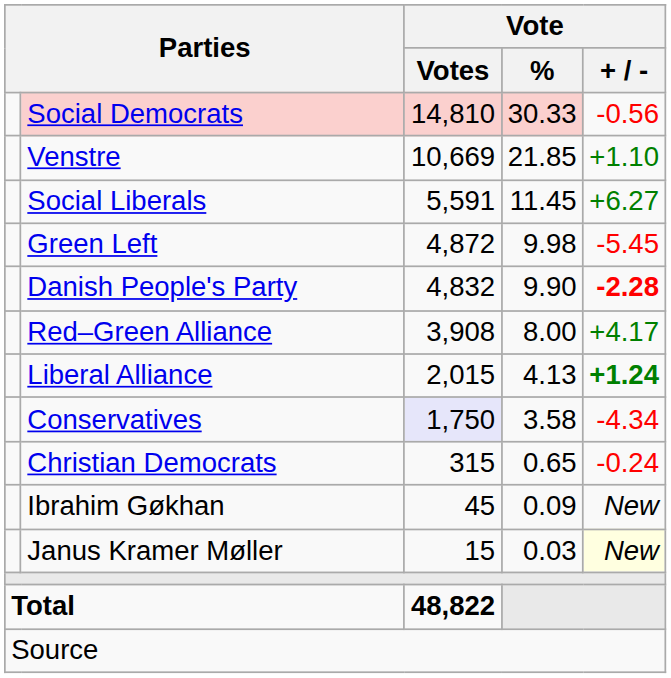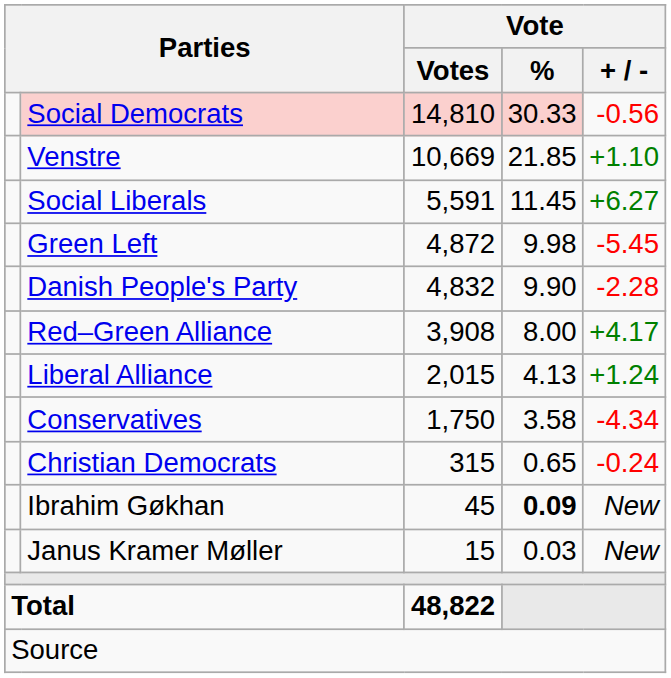(628, 288) bold -> (628, 288) normal
(624, 375) bold -> (624, 375) normal
(461, 419) lavender background -> (461, 419) no background
(550, 506) normal -> (550, 506) bold
(631, 550) lightyellow background -> (631, 550) no background
